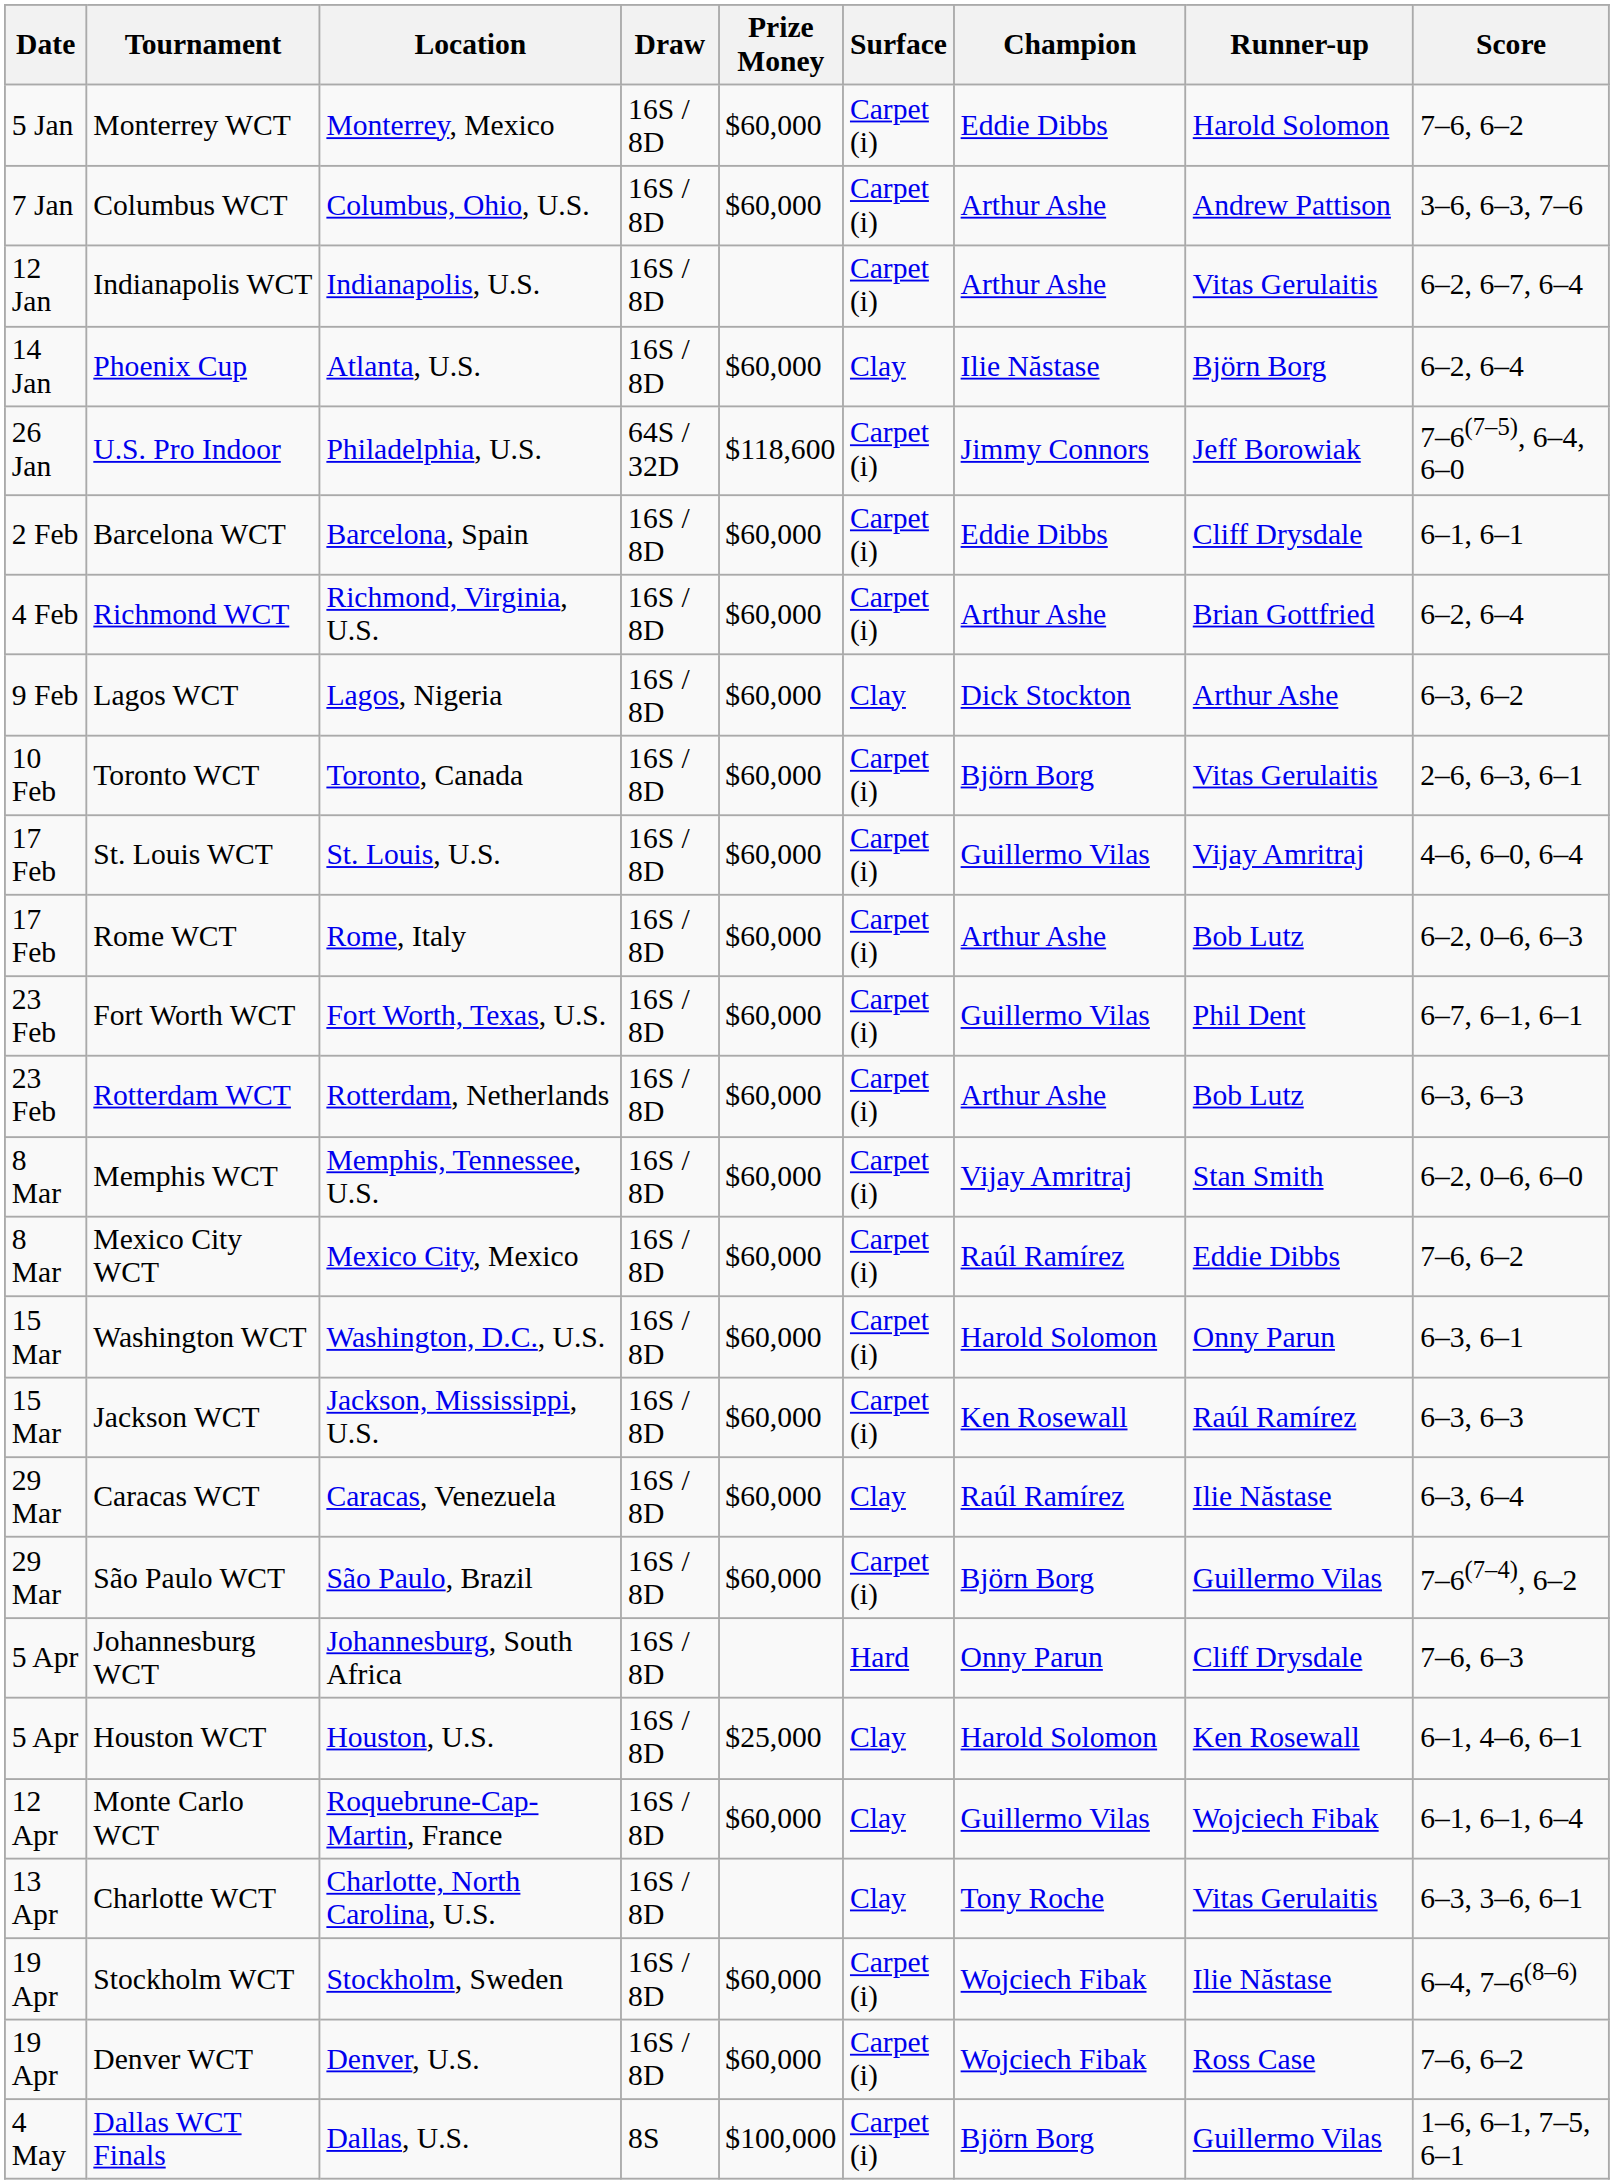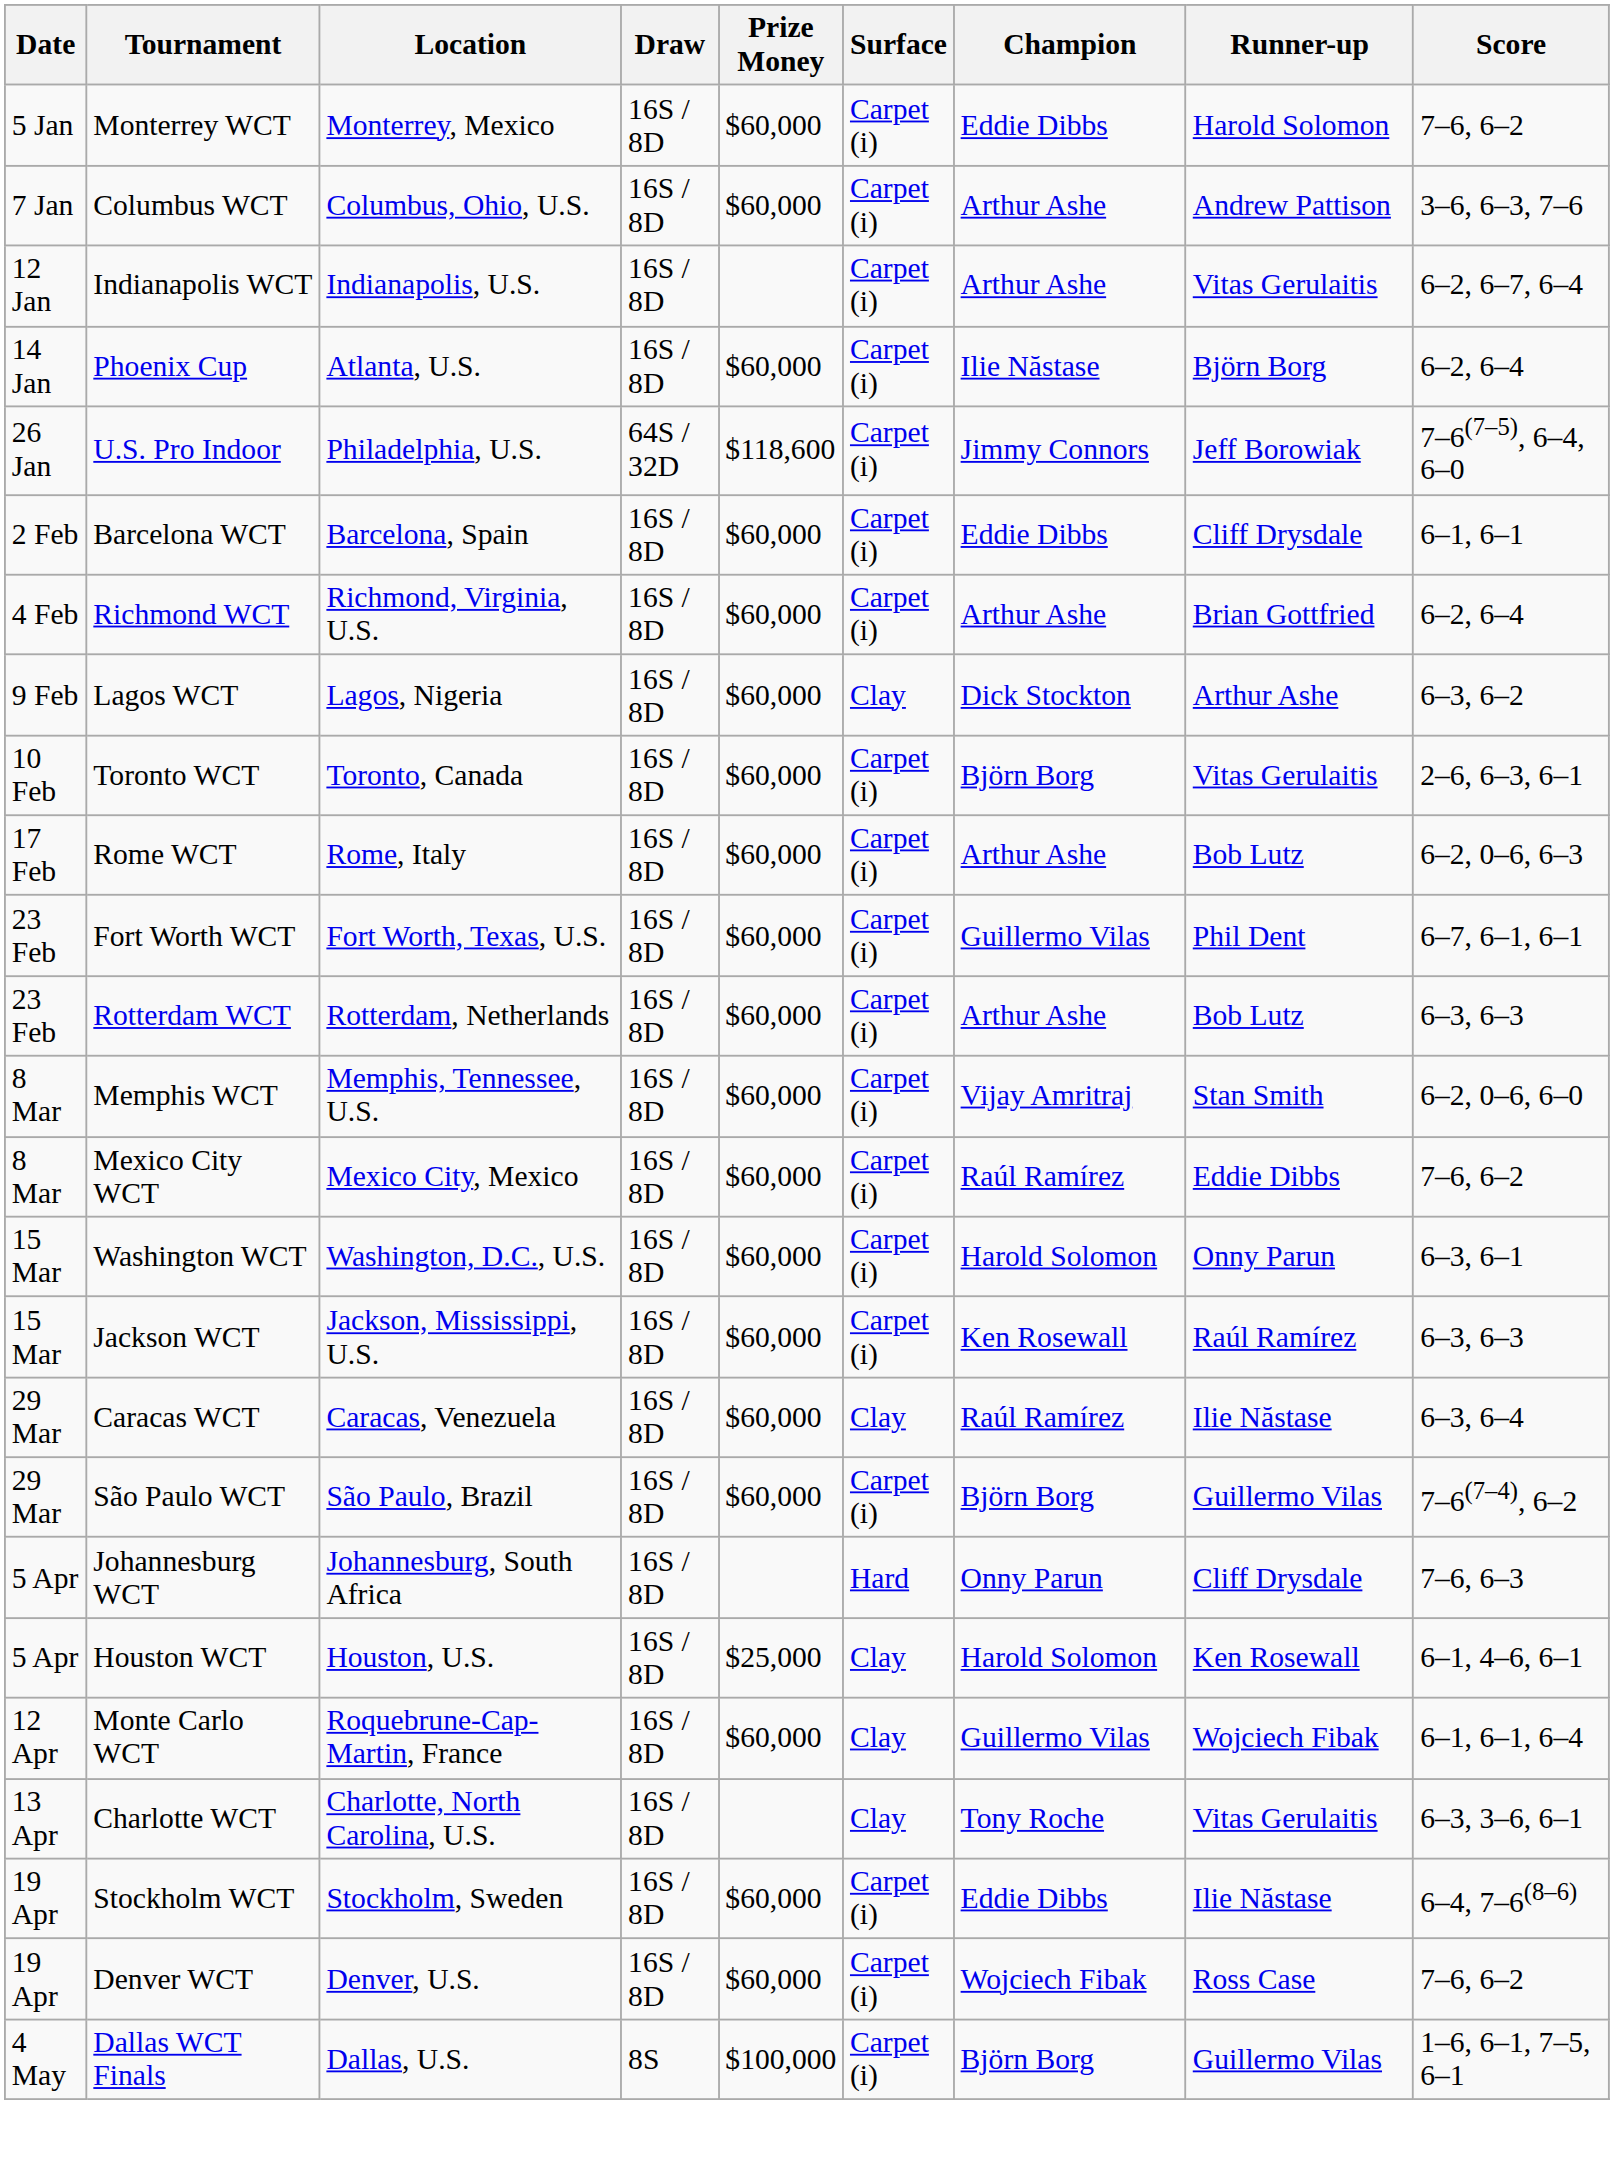(878, 365) Clay -> (889, 365) Carpet (i)
- row: (183, 855)
(1054, 1978) Wojciech Fibak -> (1034, 1898) Eddie Dibbs
